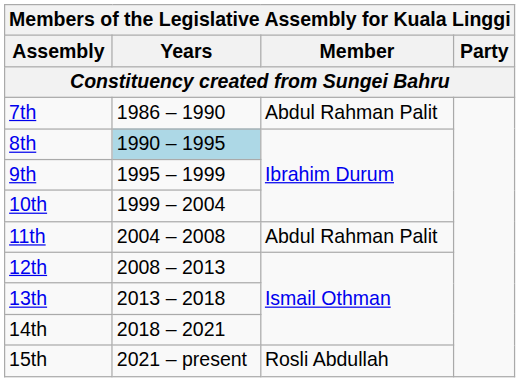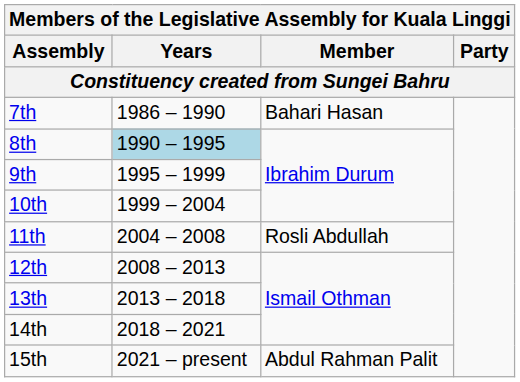(351, 112) Abdul Rahman Palit -> (324, 112) Bahari Hasan
(351, 236) Abdul Rahman Palit -> (327, 236) Rosli Abdullah
(327, 360) Rosli Abdullah -> (351, 360) Abdul Rahman Palit
